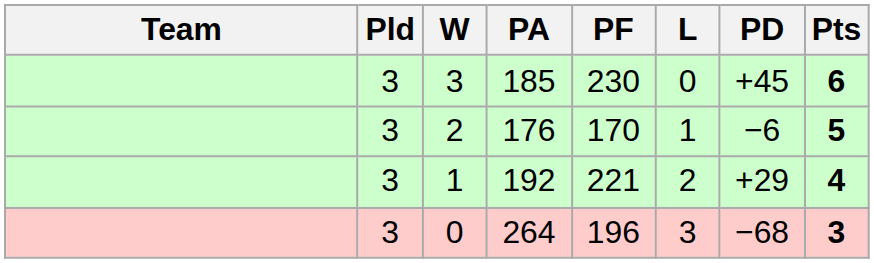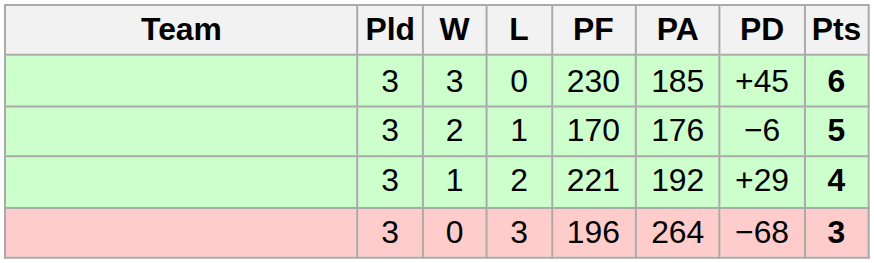columns swapped: (688, 29) <-> (529, 29)
